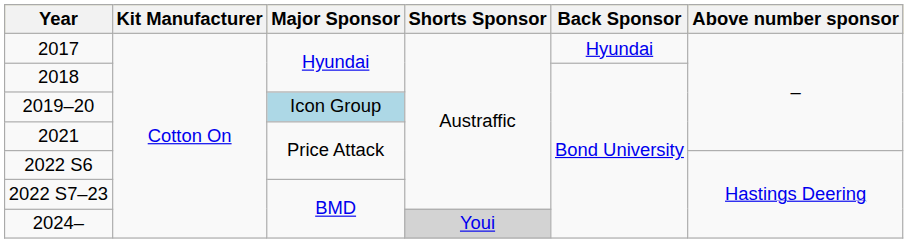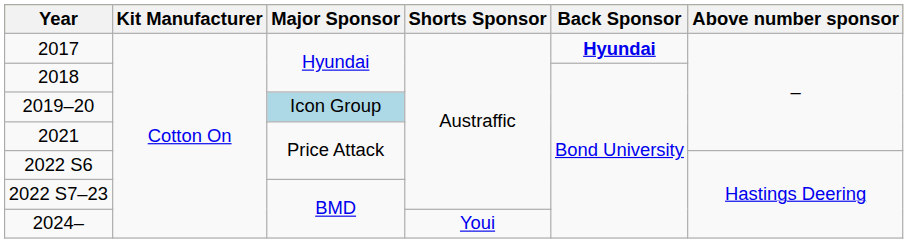(619, 48) normal -> (619, 48) bold
(478, 223) lightgrey background -> (478, 223) no background
